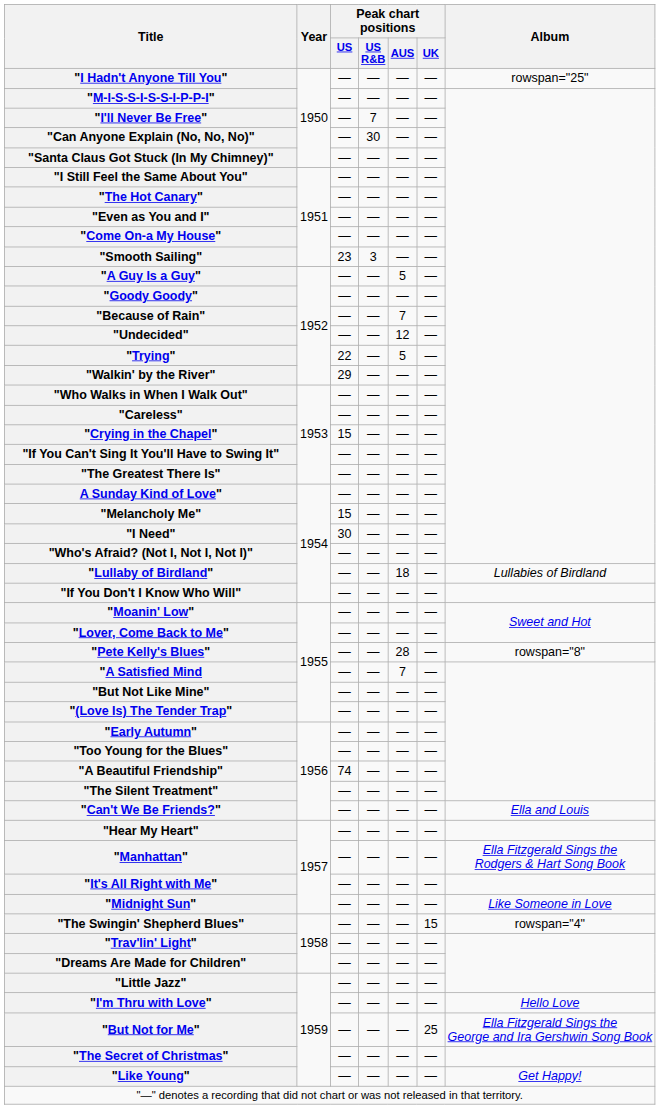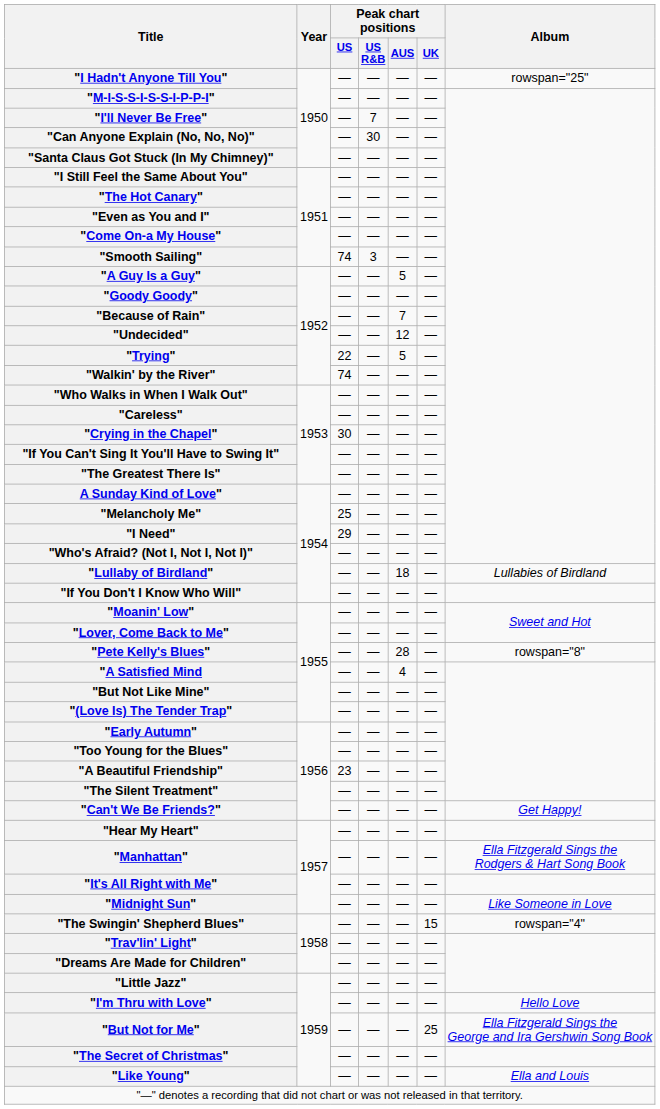(345, 256) 23 -> (345, 256) 74
(345, 375) 29 -> (345, 375) 74
(345, 434) 15 -> (345, 434) 30
(345, 513) 15 -> (345, 513) 25
(345, 533) 30 -> (345, 533) 29
(402, 672) 7 -> (402, 672) 4
(345, 771) 74 -> (345, 771) 23
(550, 810) Ella and Louis -> (550, 810) Get Happy!
(550, 1076) Get Happy! -> (550, 1076) Ella and Louis
